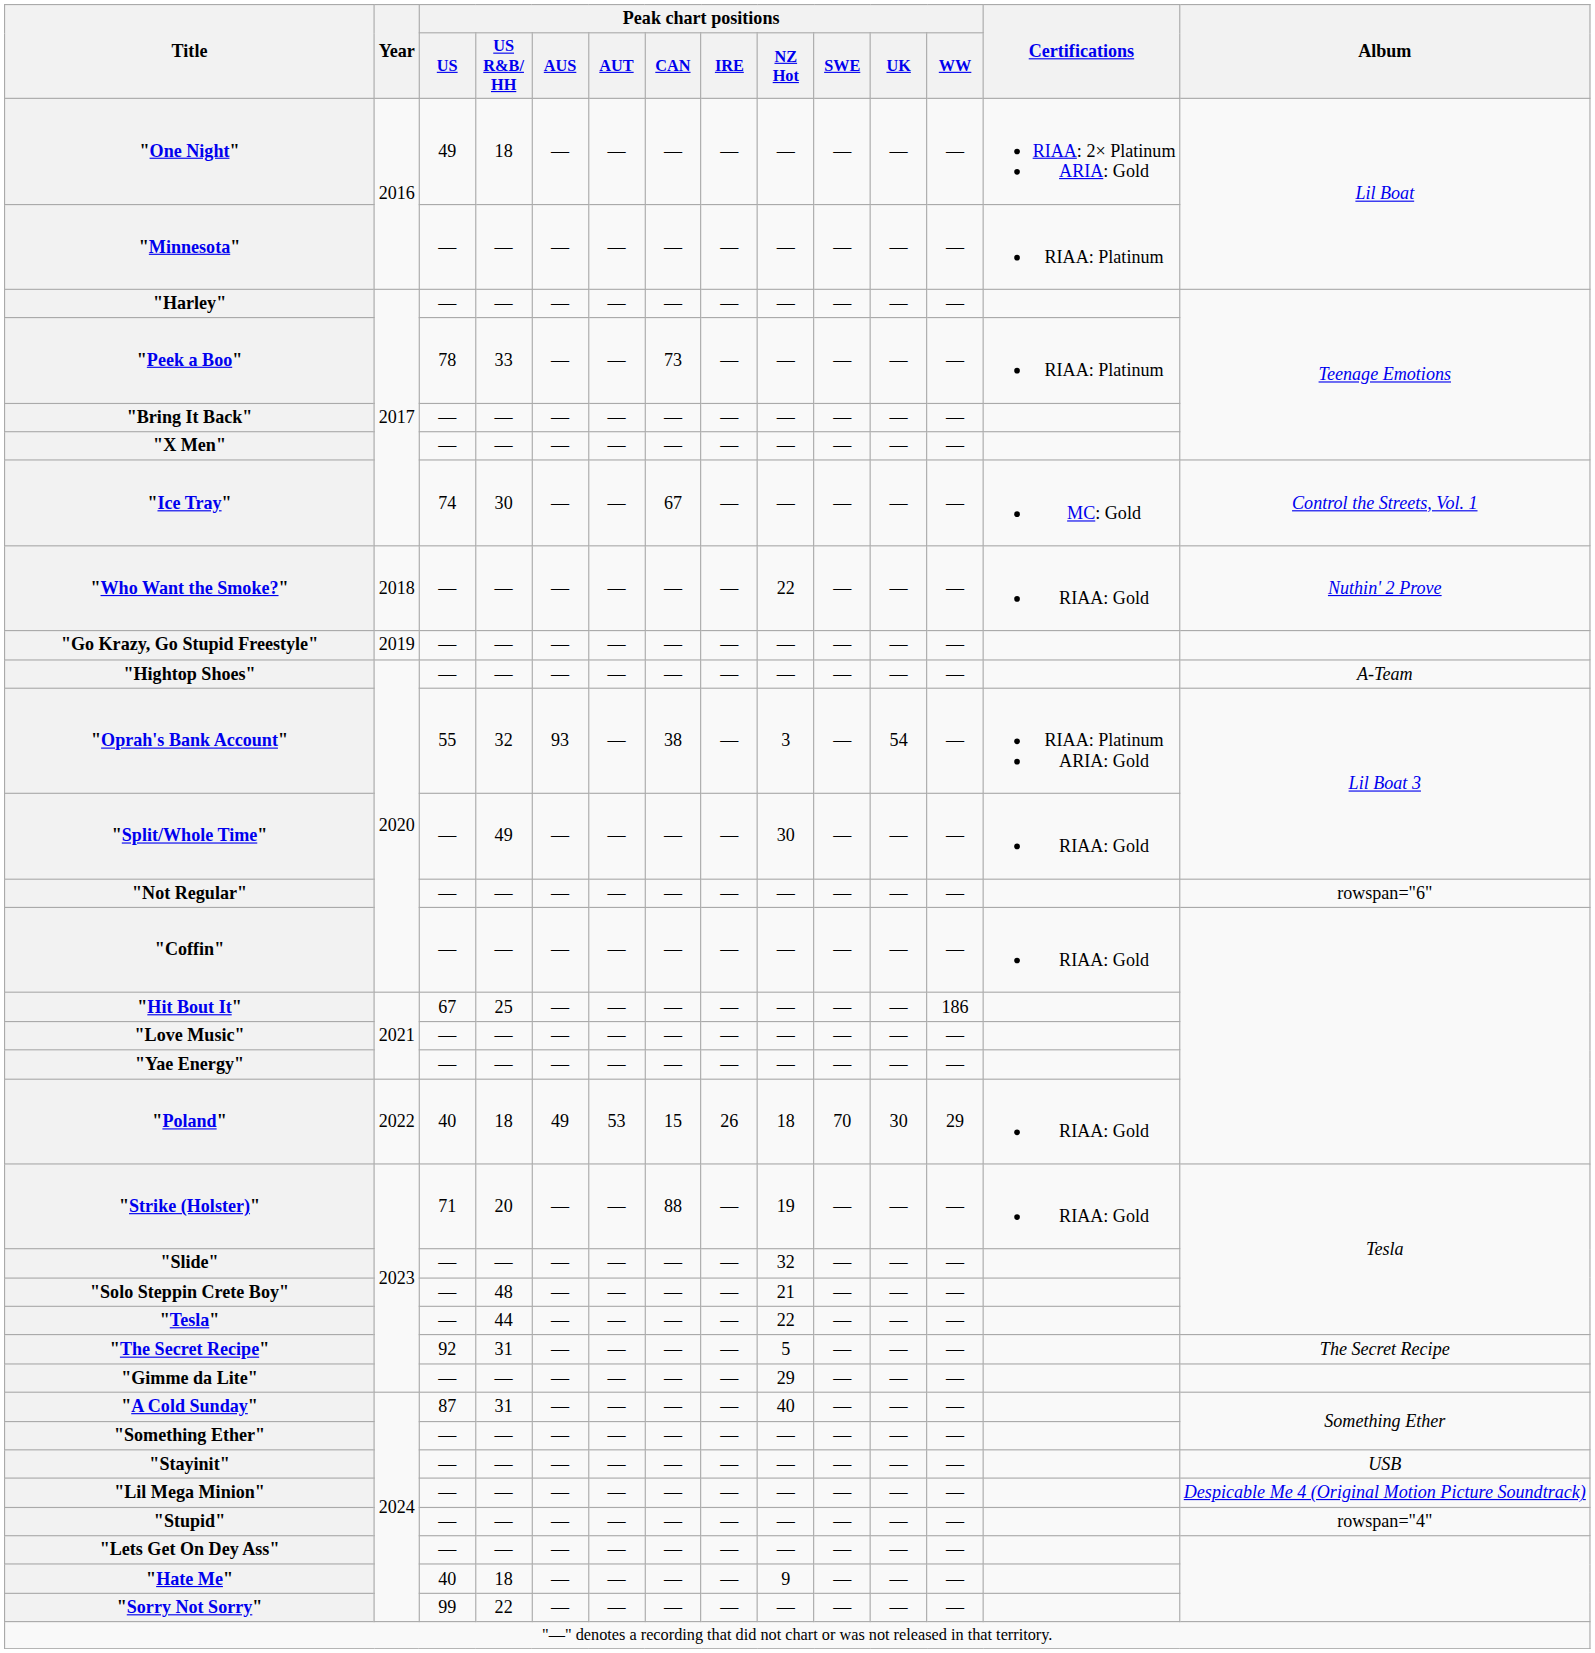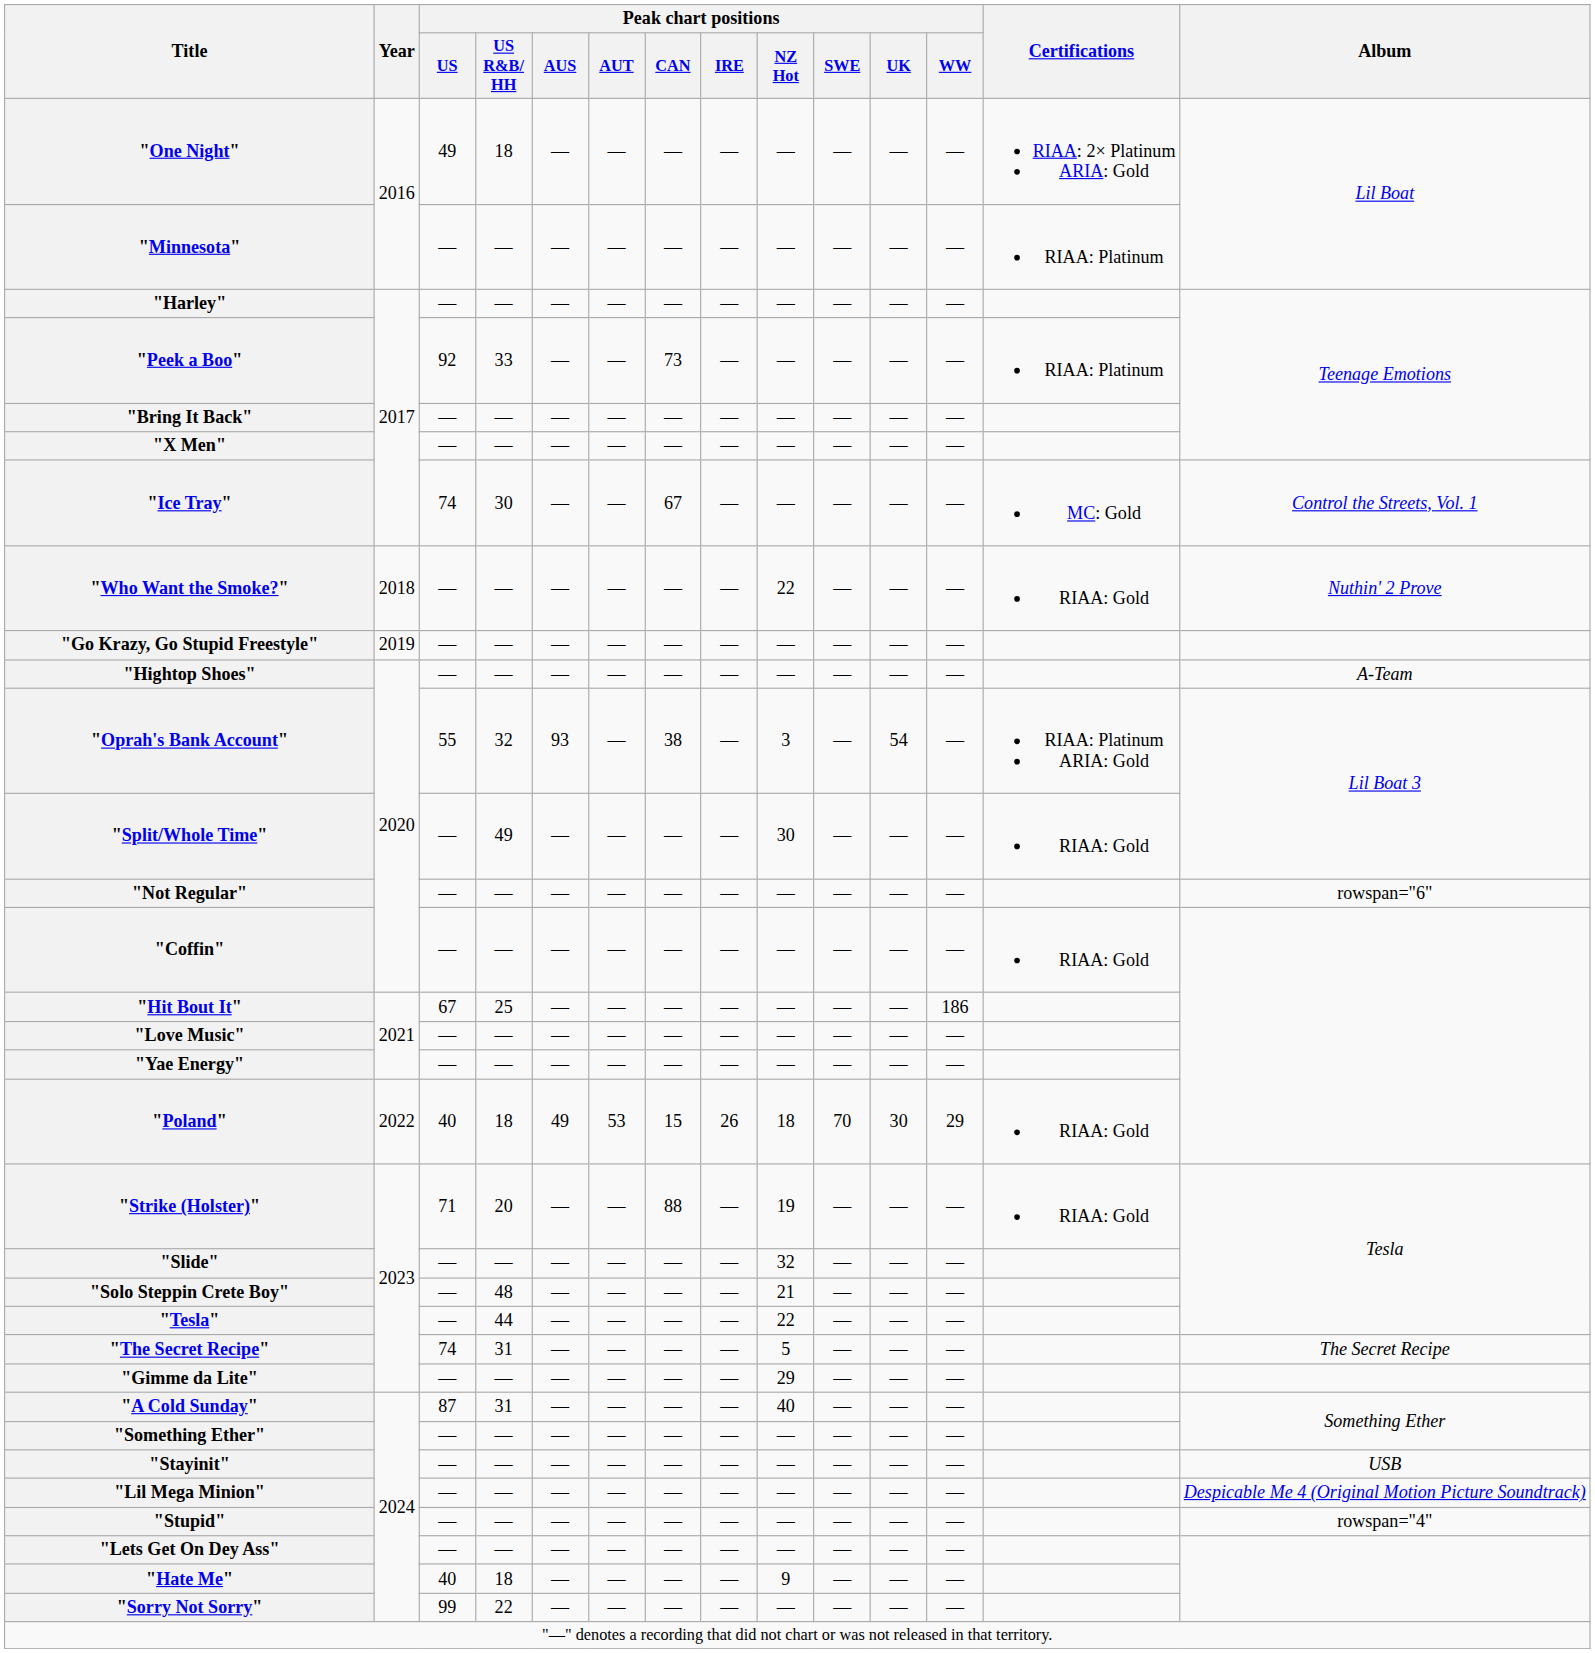(447, 360) 78 -> (447, 360) 92
(447, 1349) 92 -> (447, 1349) 74
